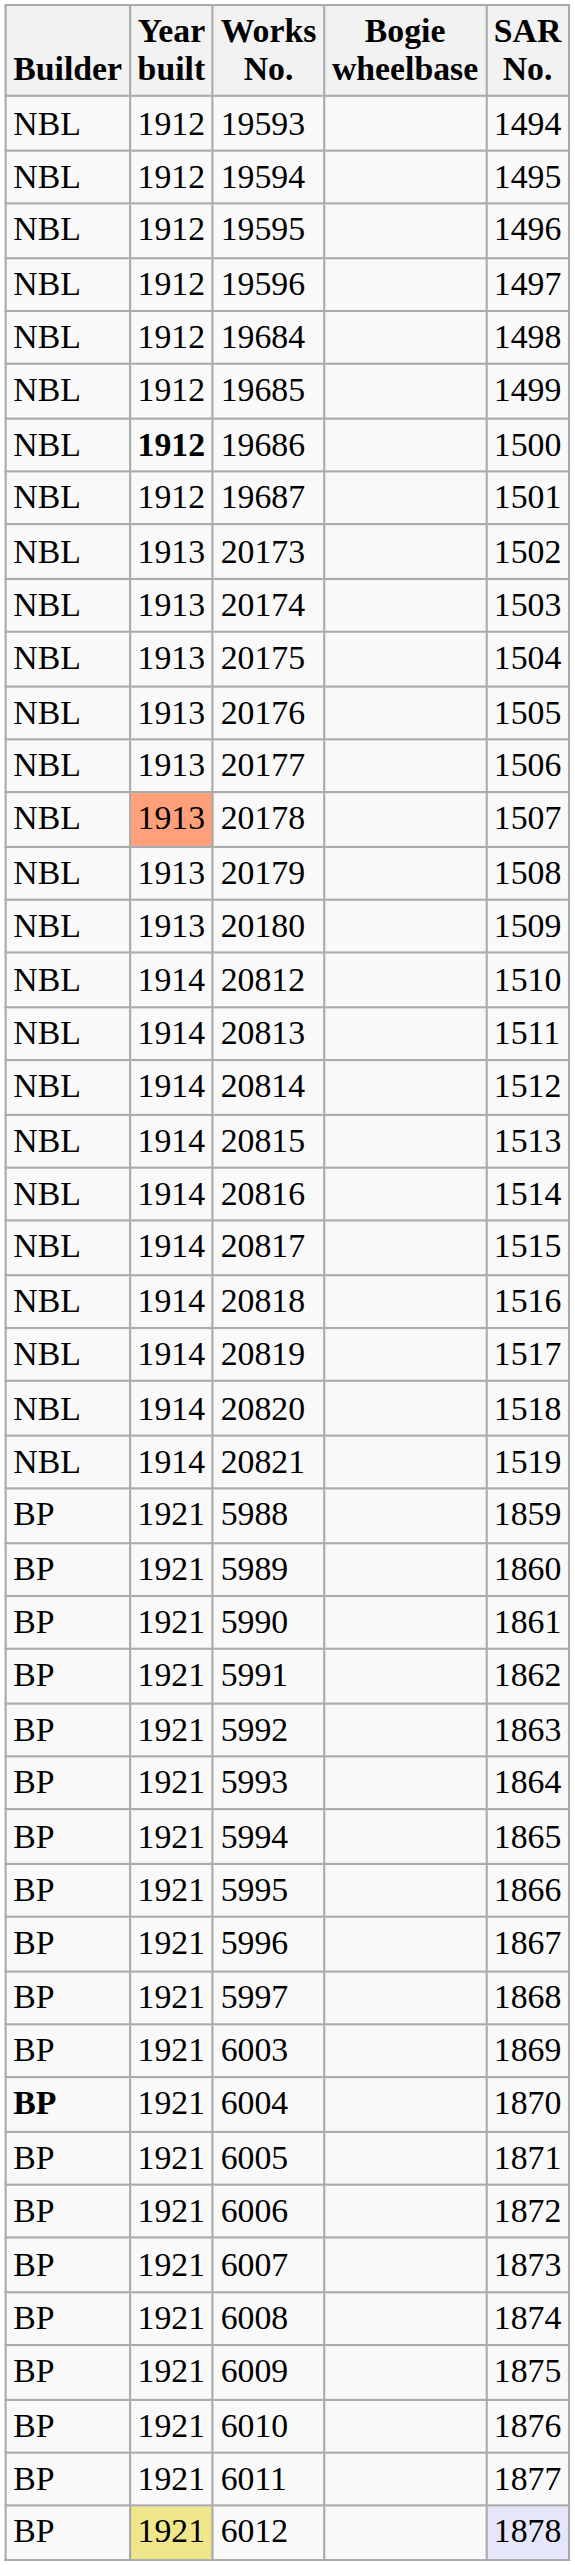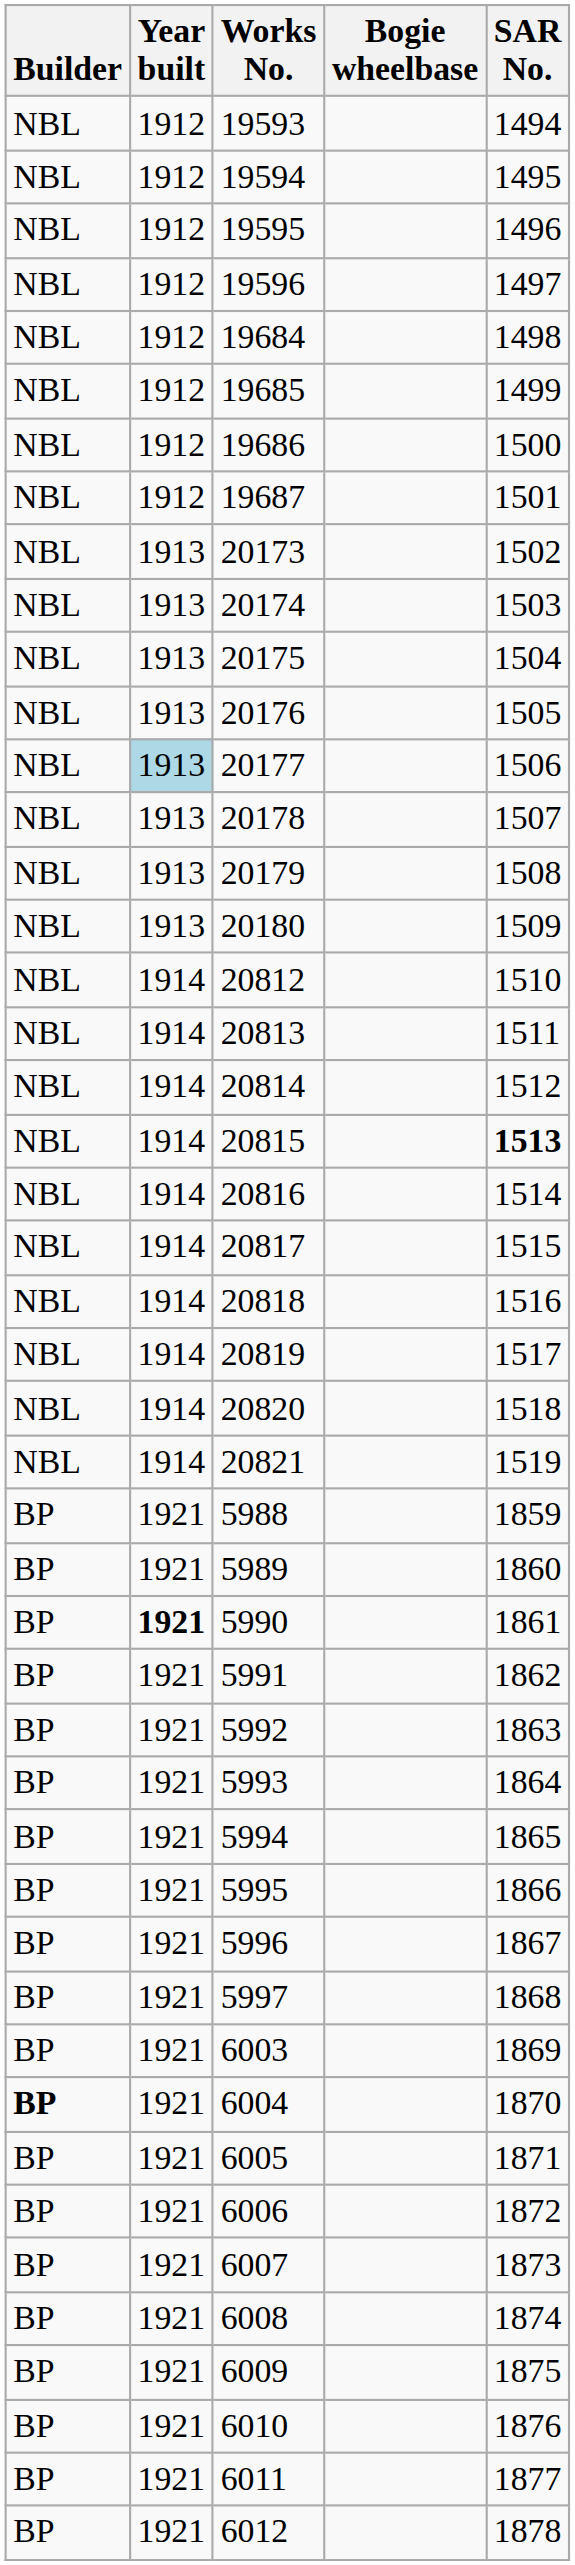(171, 444) bold -> (171, 444) normal
(171, 765) no background -> (171, 765) lightblue background
(171, 818) lightsalmon background -> (171, 818) no background
(528, 1140) normal -> (528, 1140) bold
(171, 1621) normal -> (171, 1621) bold
(171, 2532) khaki background -> (171, 2532) no background
(528, 2532) lavender background -> (528, 2532) no background
